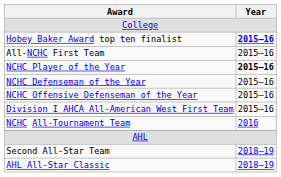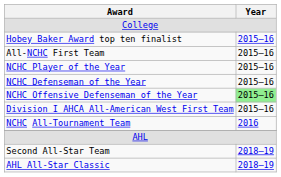(256, 39) bold -> (256, 39) normal
(256, 67) bold -> (256, 67) normal
(256, 95) no background -> (256, 95) lightgreen background
